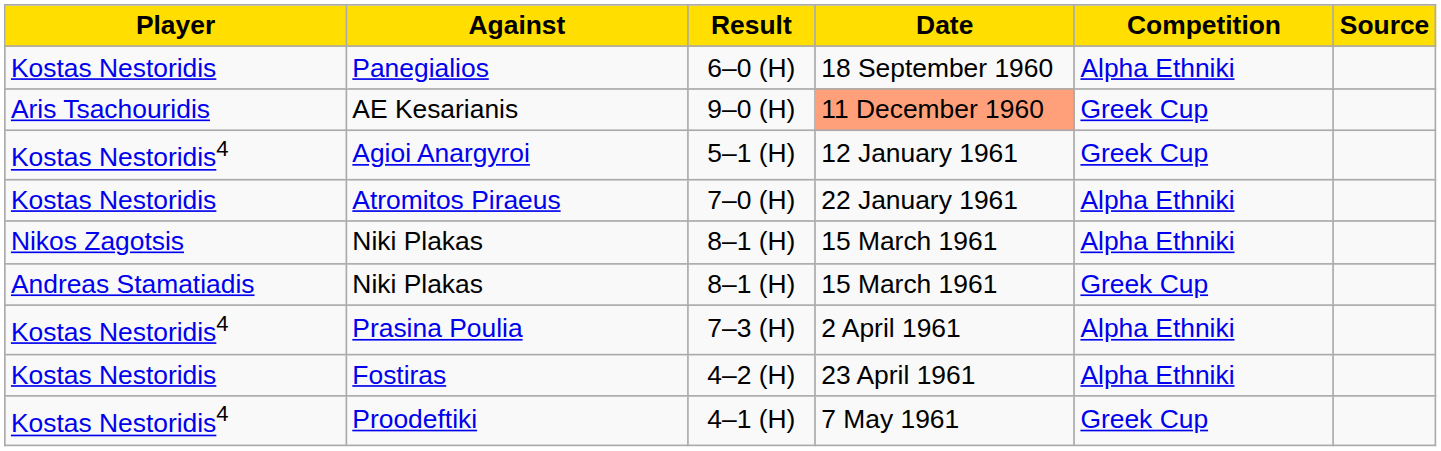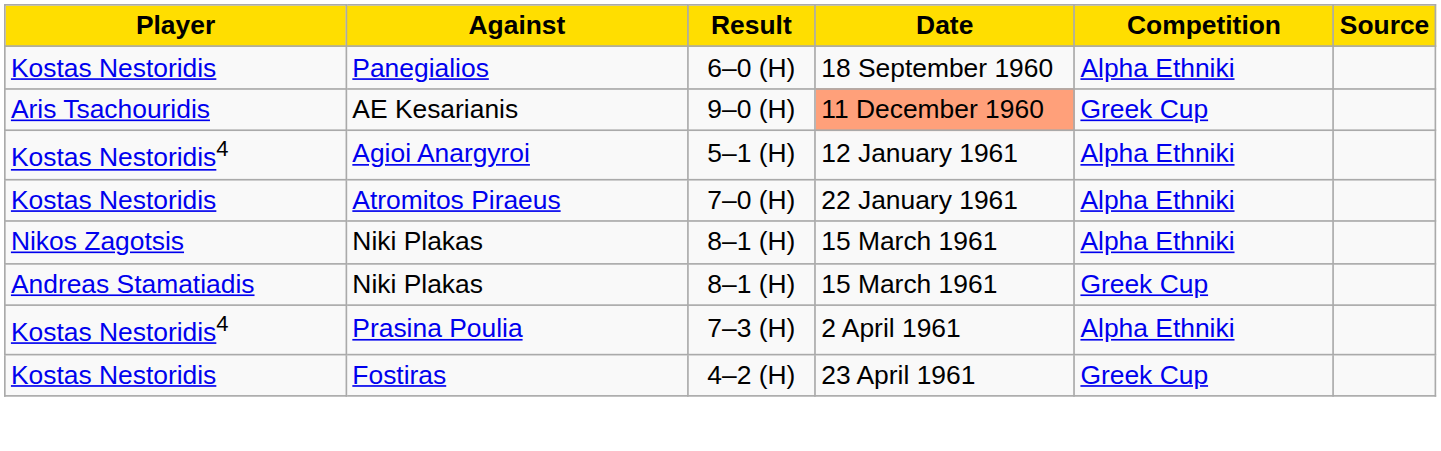(1144, 154) Greek Cup -> (1157, 154) Alpha Ethniki
(1157, 374) Alpha Ethniki -> (1144, 374) Greek Cup
- row: (120, 420)
